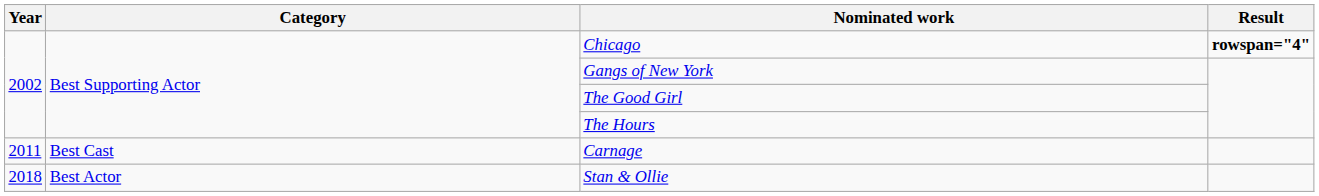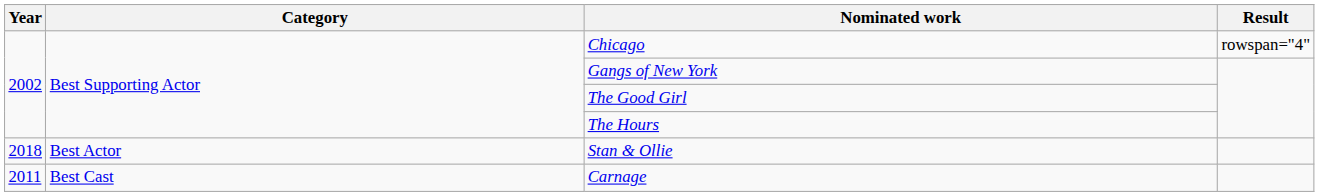(1261, 44) bold -> (1266, 44) normal
rows swapped: (613, 151) <-> (626, 177)
